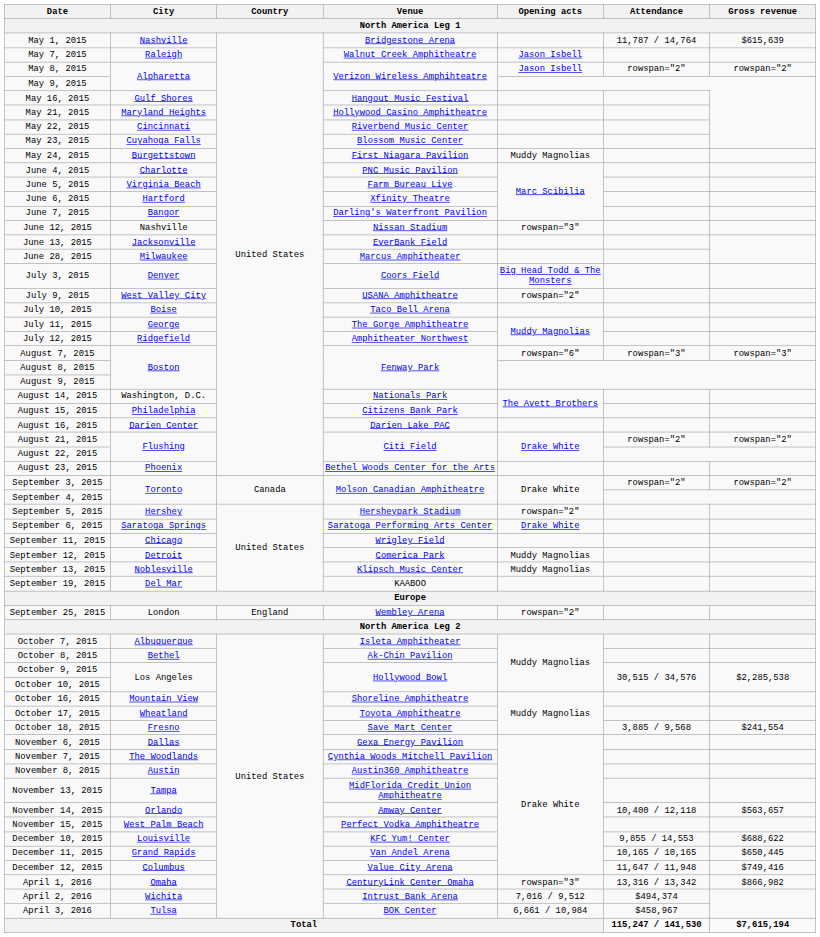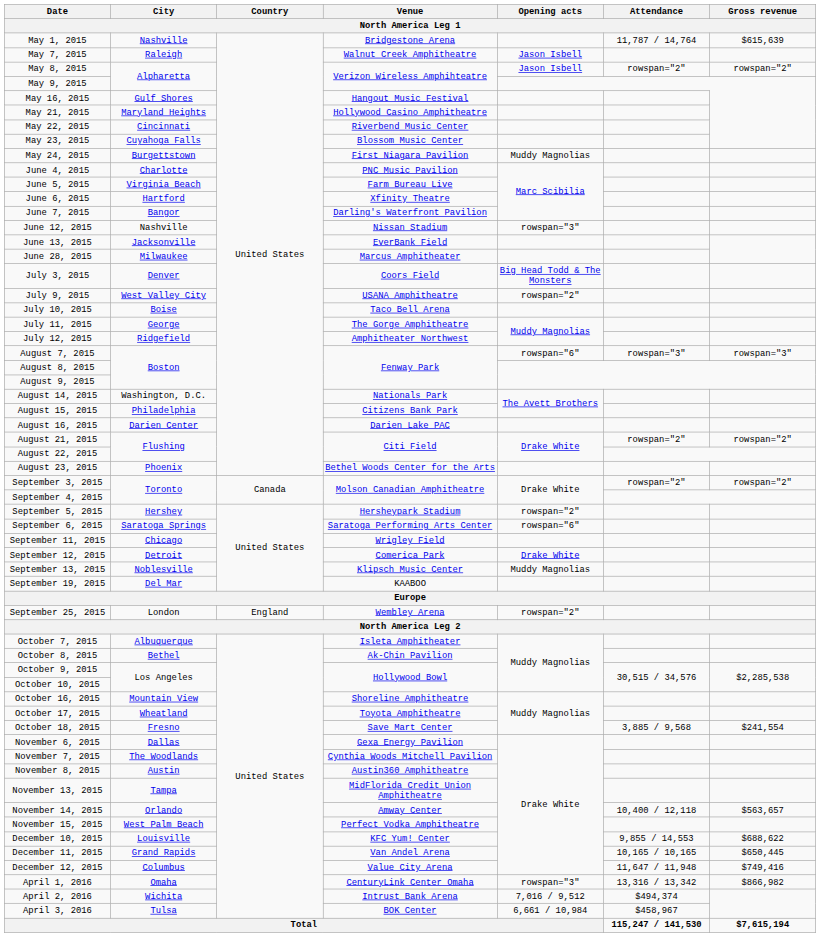(550, 526) Drake White -> (550, 526) rowspan="6"
(550, 555) Muddy Magnolias -> (550, 555) Drake White
